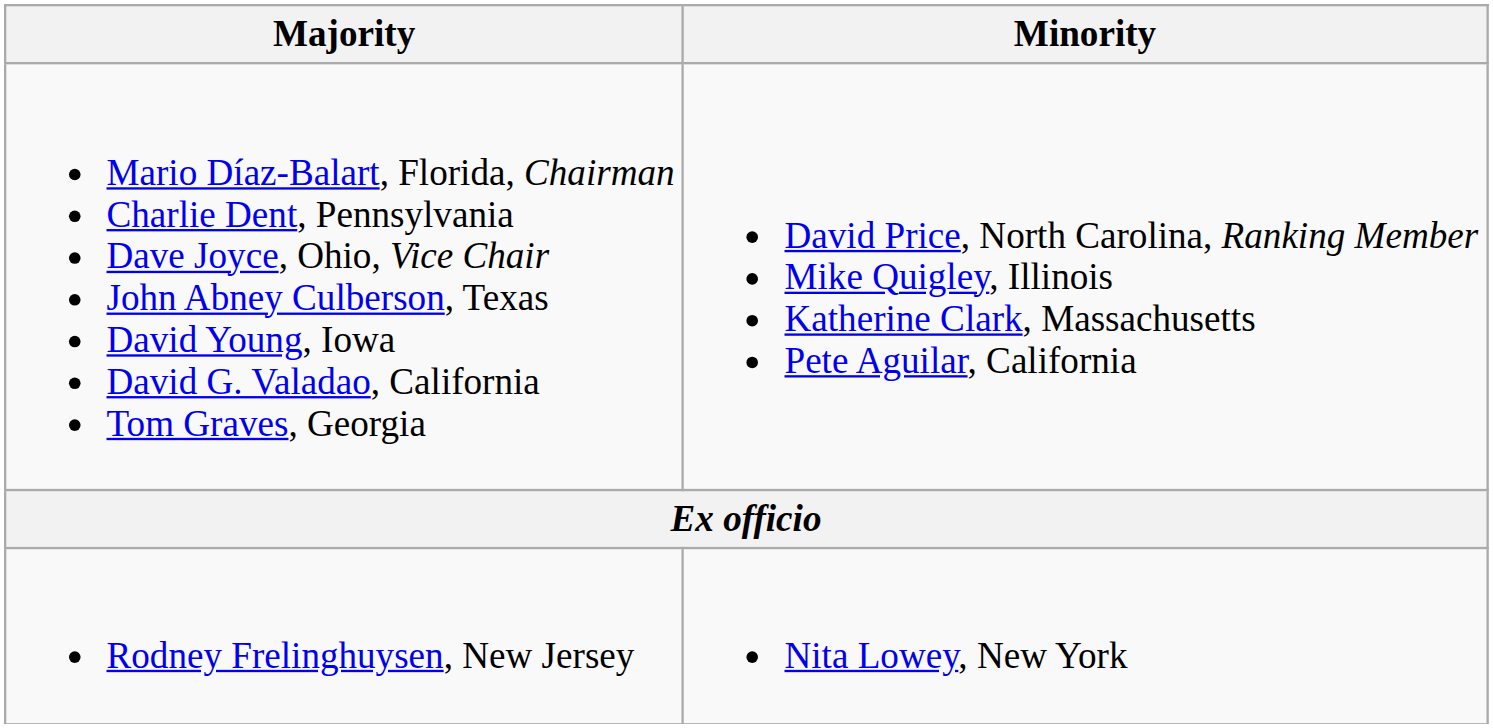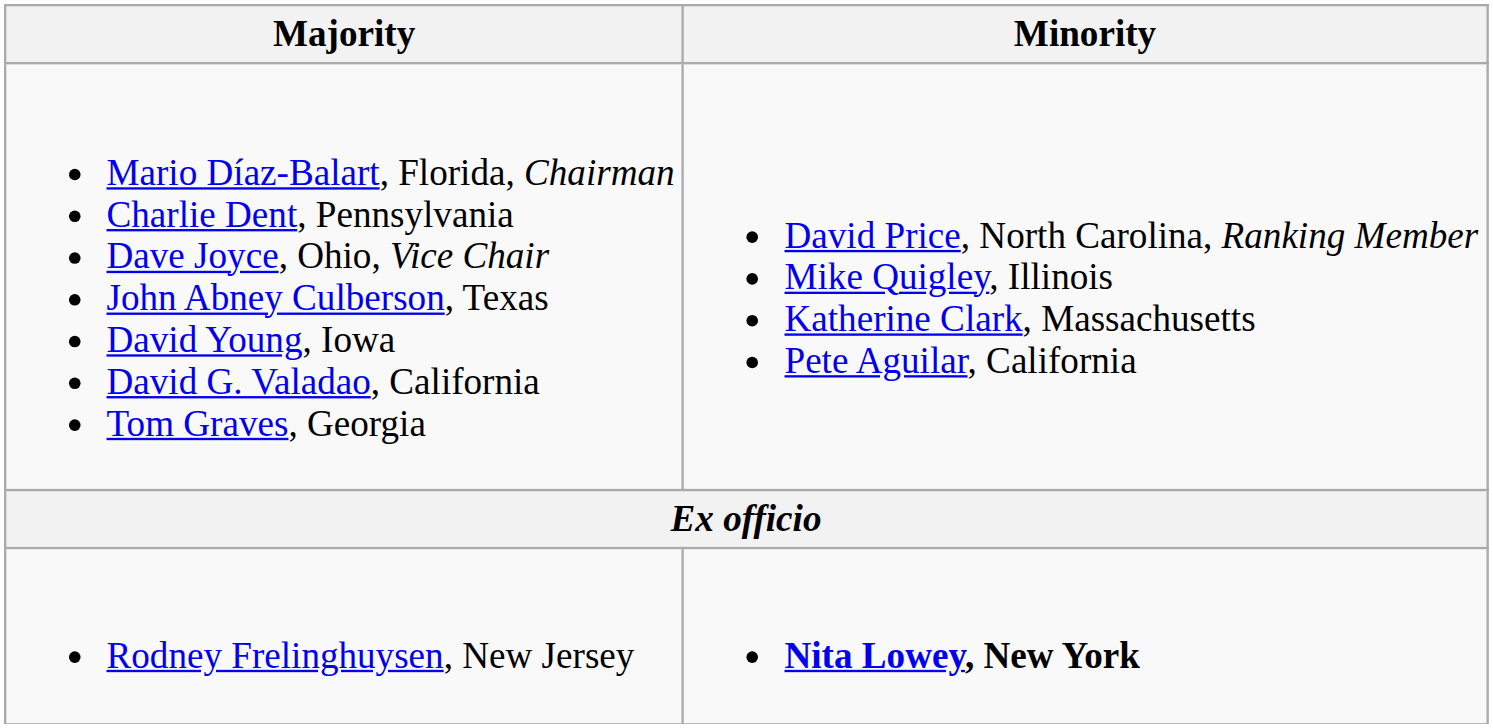(1085, 657) normal -> (1085, 657) bold
